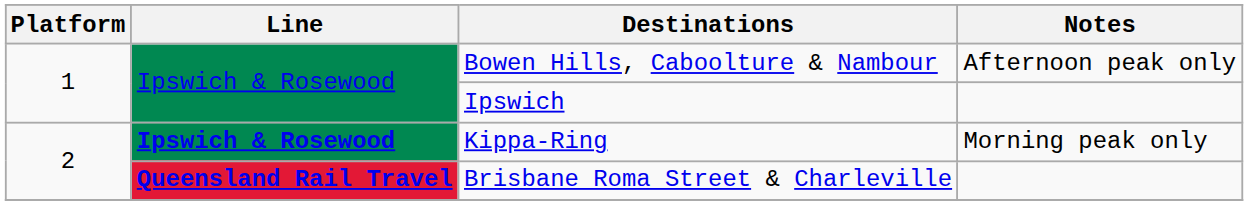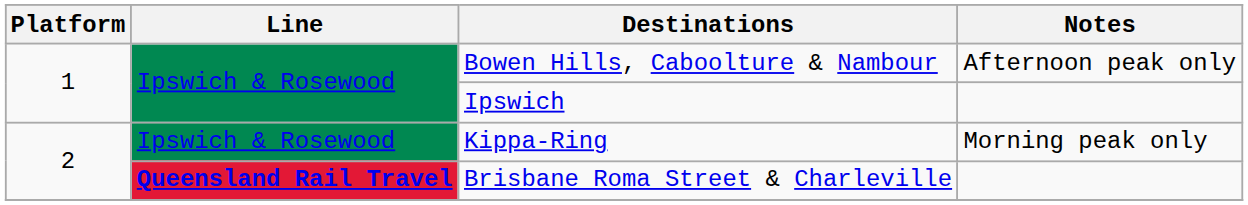(266, 141) bold -> (266, 141) normal
